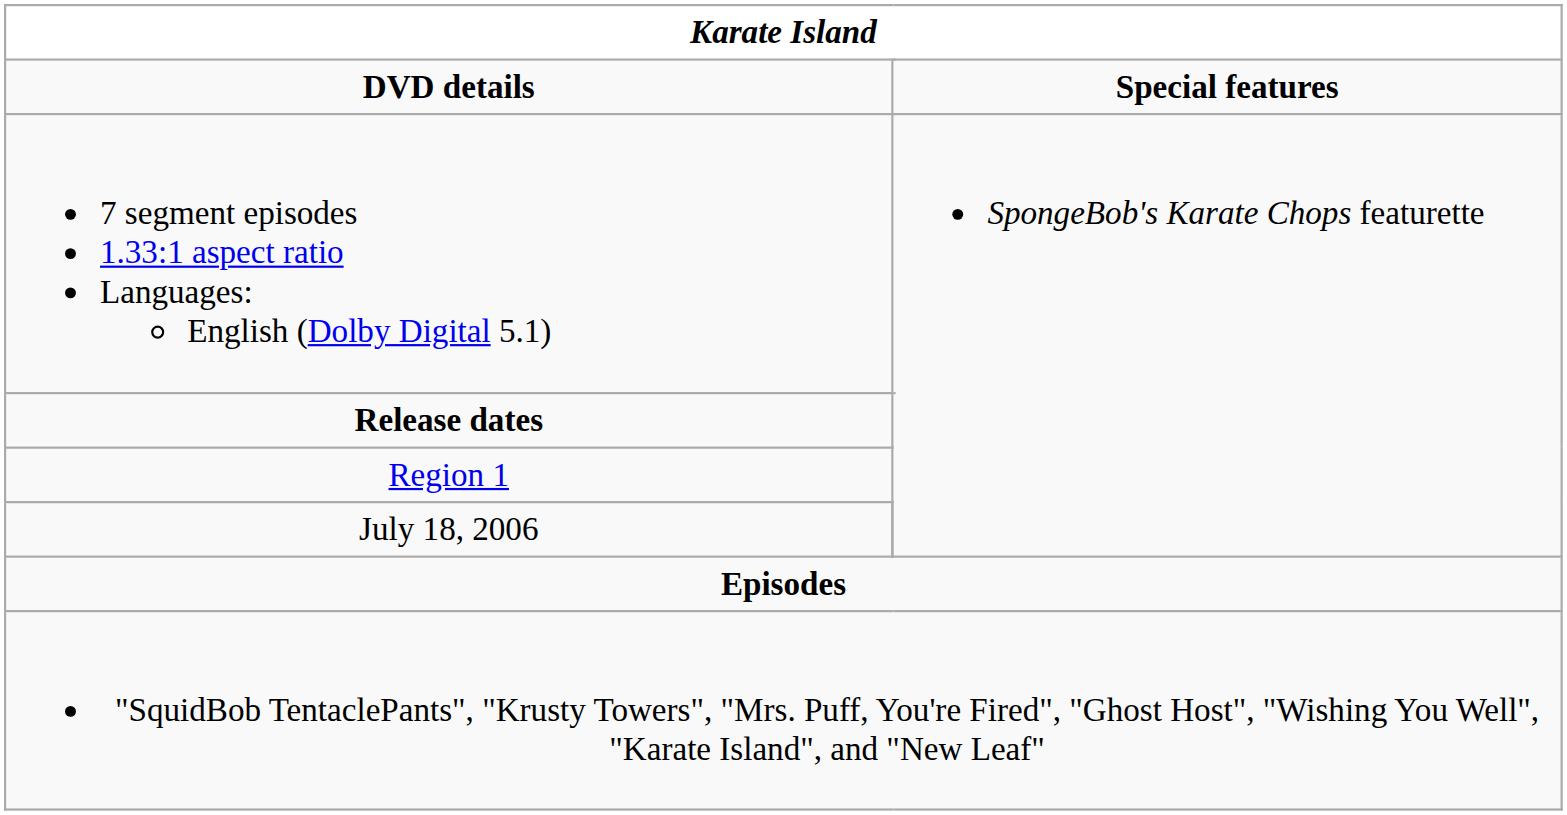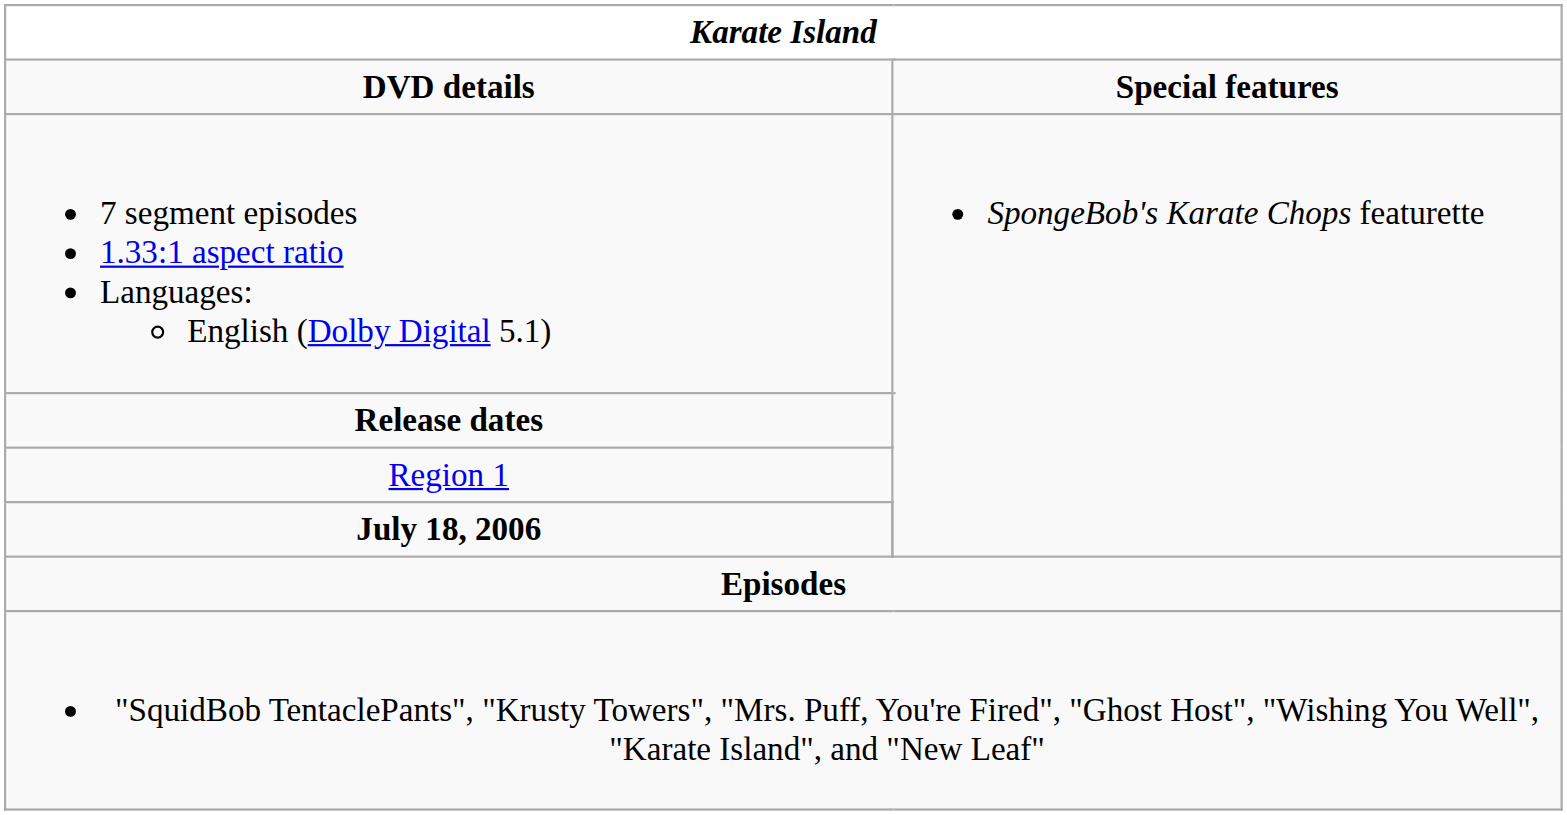(449, 528) normal -> (449, 528) bold
